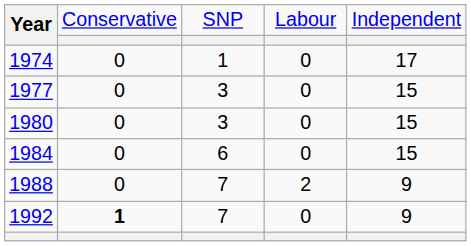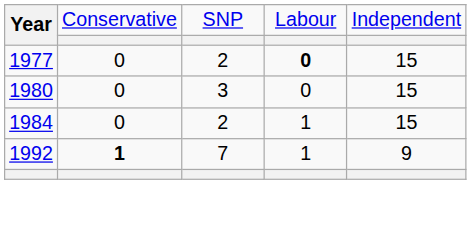- row: (31, 60)
(223, 91) 3 -> (223, 60) 2
(306, 91) normal -> (306, 60) bold
(223, 154) 6 -> (223, 122) 2
(306, 154) 0 -> (306, 122) 1
- row: (31, 185)
(306, 216) 0 -> (306, 154) 1
